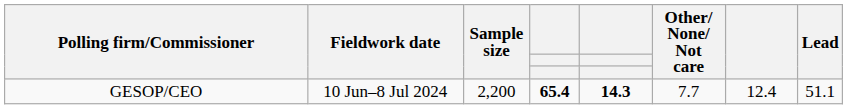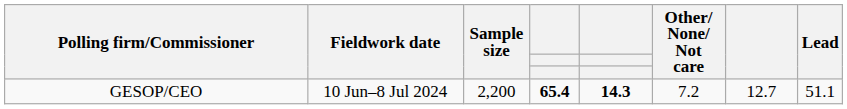(689, 91) 7.7 -> (689, 91) 7.2
(761, 91) 12.4 -> (761, 91) 12.7
